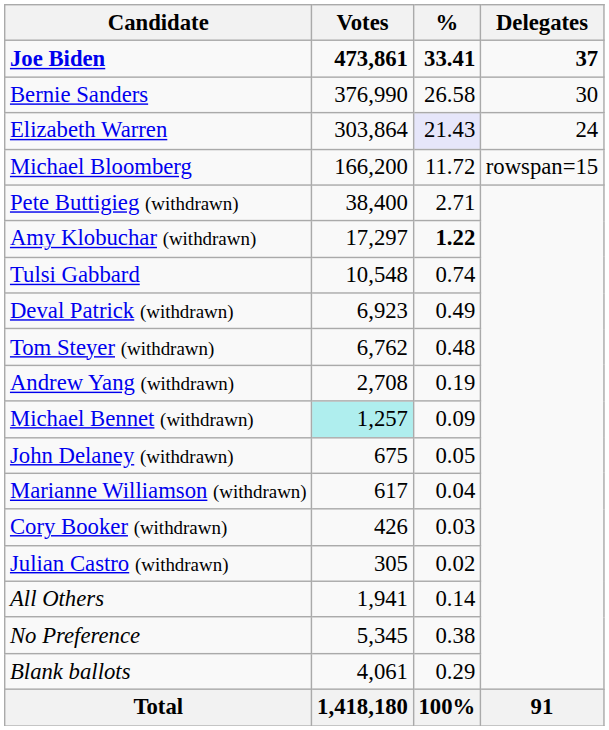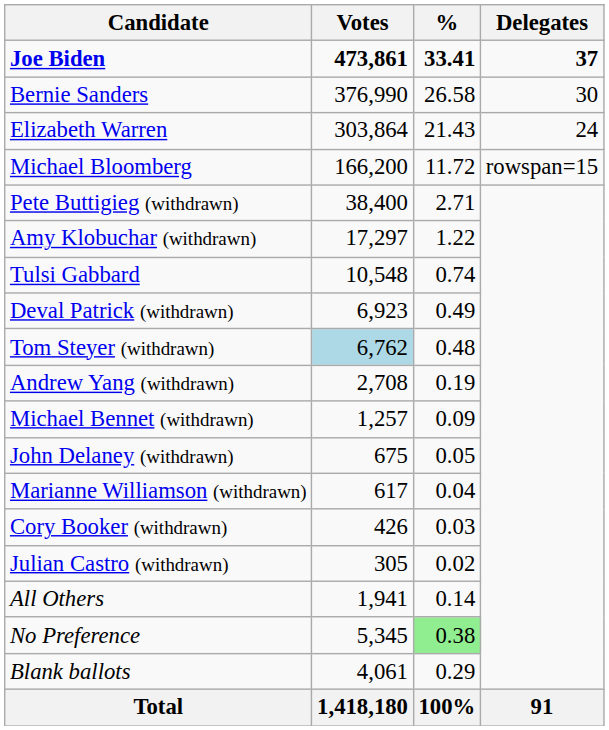(450, 130) lavender background -> (450, 130) no background
(455, 238) bold -> (455, 238) normal
(382, 346) no background -> (382, 346) lightblue background
(382, 418) paleturquoise background -> (382, 418) no background
(455, 635) no background -> (455, 635) lightgreen background
